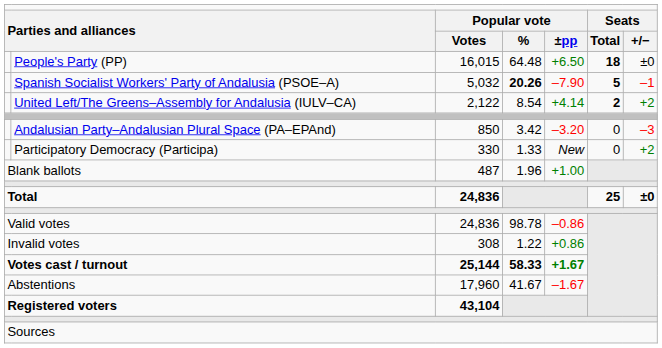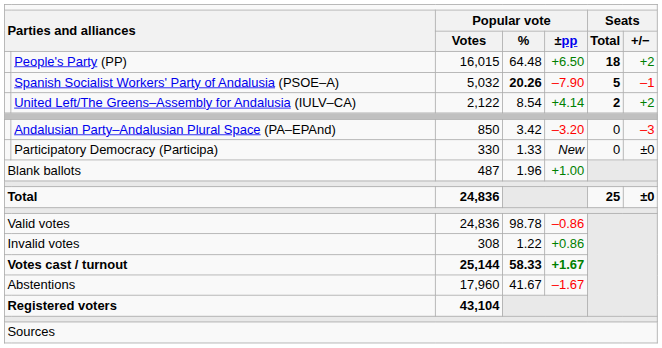(647, 61) ±0 -> (647, 61) +2
(647, 150) +2 -> (647, 150) ±0
